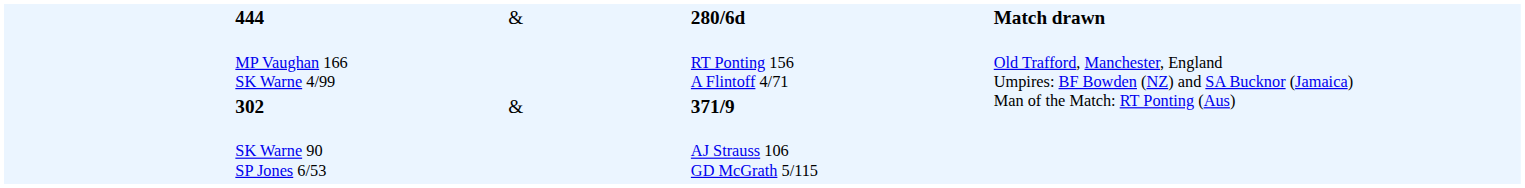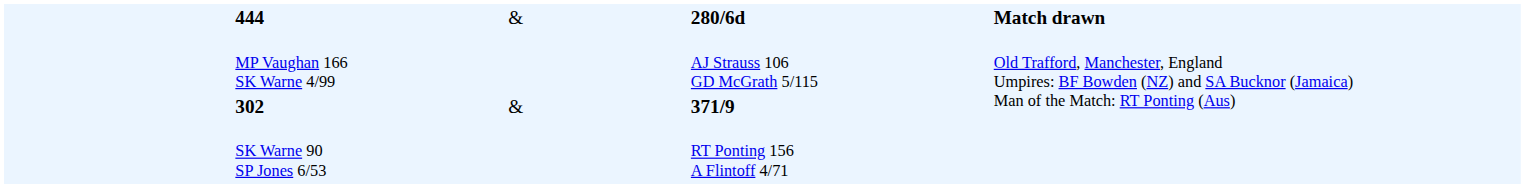(742, 72) RT Ponting 156 A Flintoff 4/71 -> (754, 72) AJ Strauss 106 GD McGrath 5/115
(754, 161) AJ Strauss 106 GD McGrath 5/115 -> (742, 161) RT Ponting 156 A Flintoff 4/71
